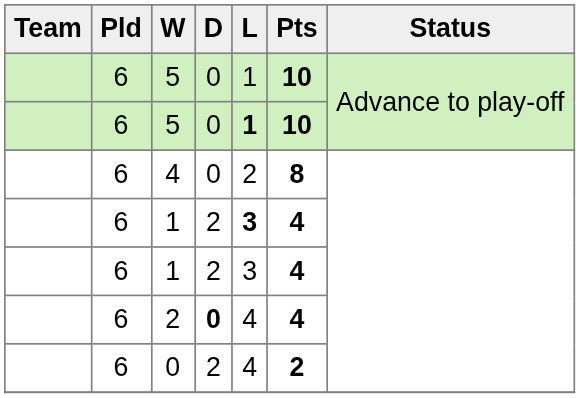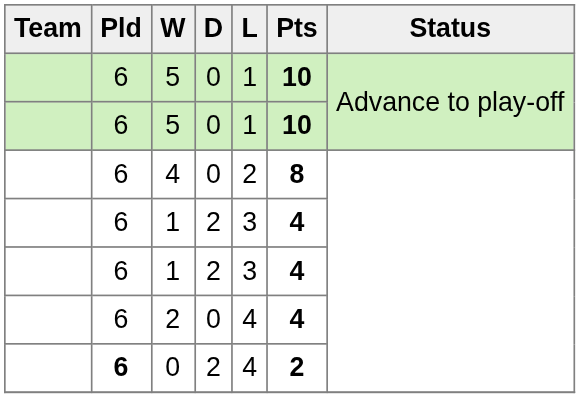(250, 125) bold -> (250, 125) normal
(250, 222) bold -> (250, 222) normal
(213, 319) bold -> (213, 319) normal
(121, 367) normal -> (121, 367) bold
